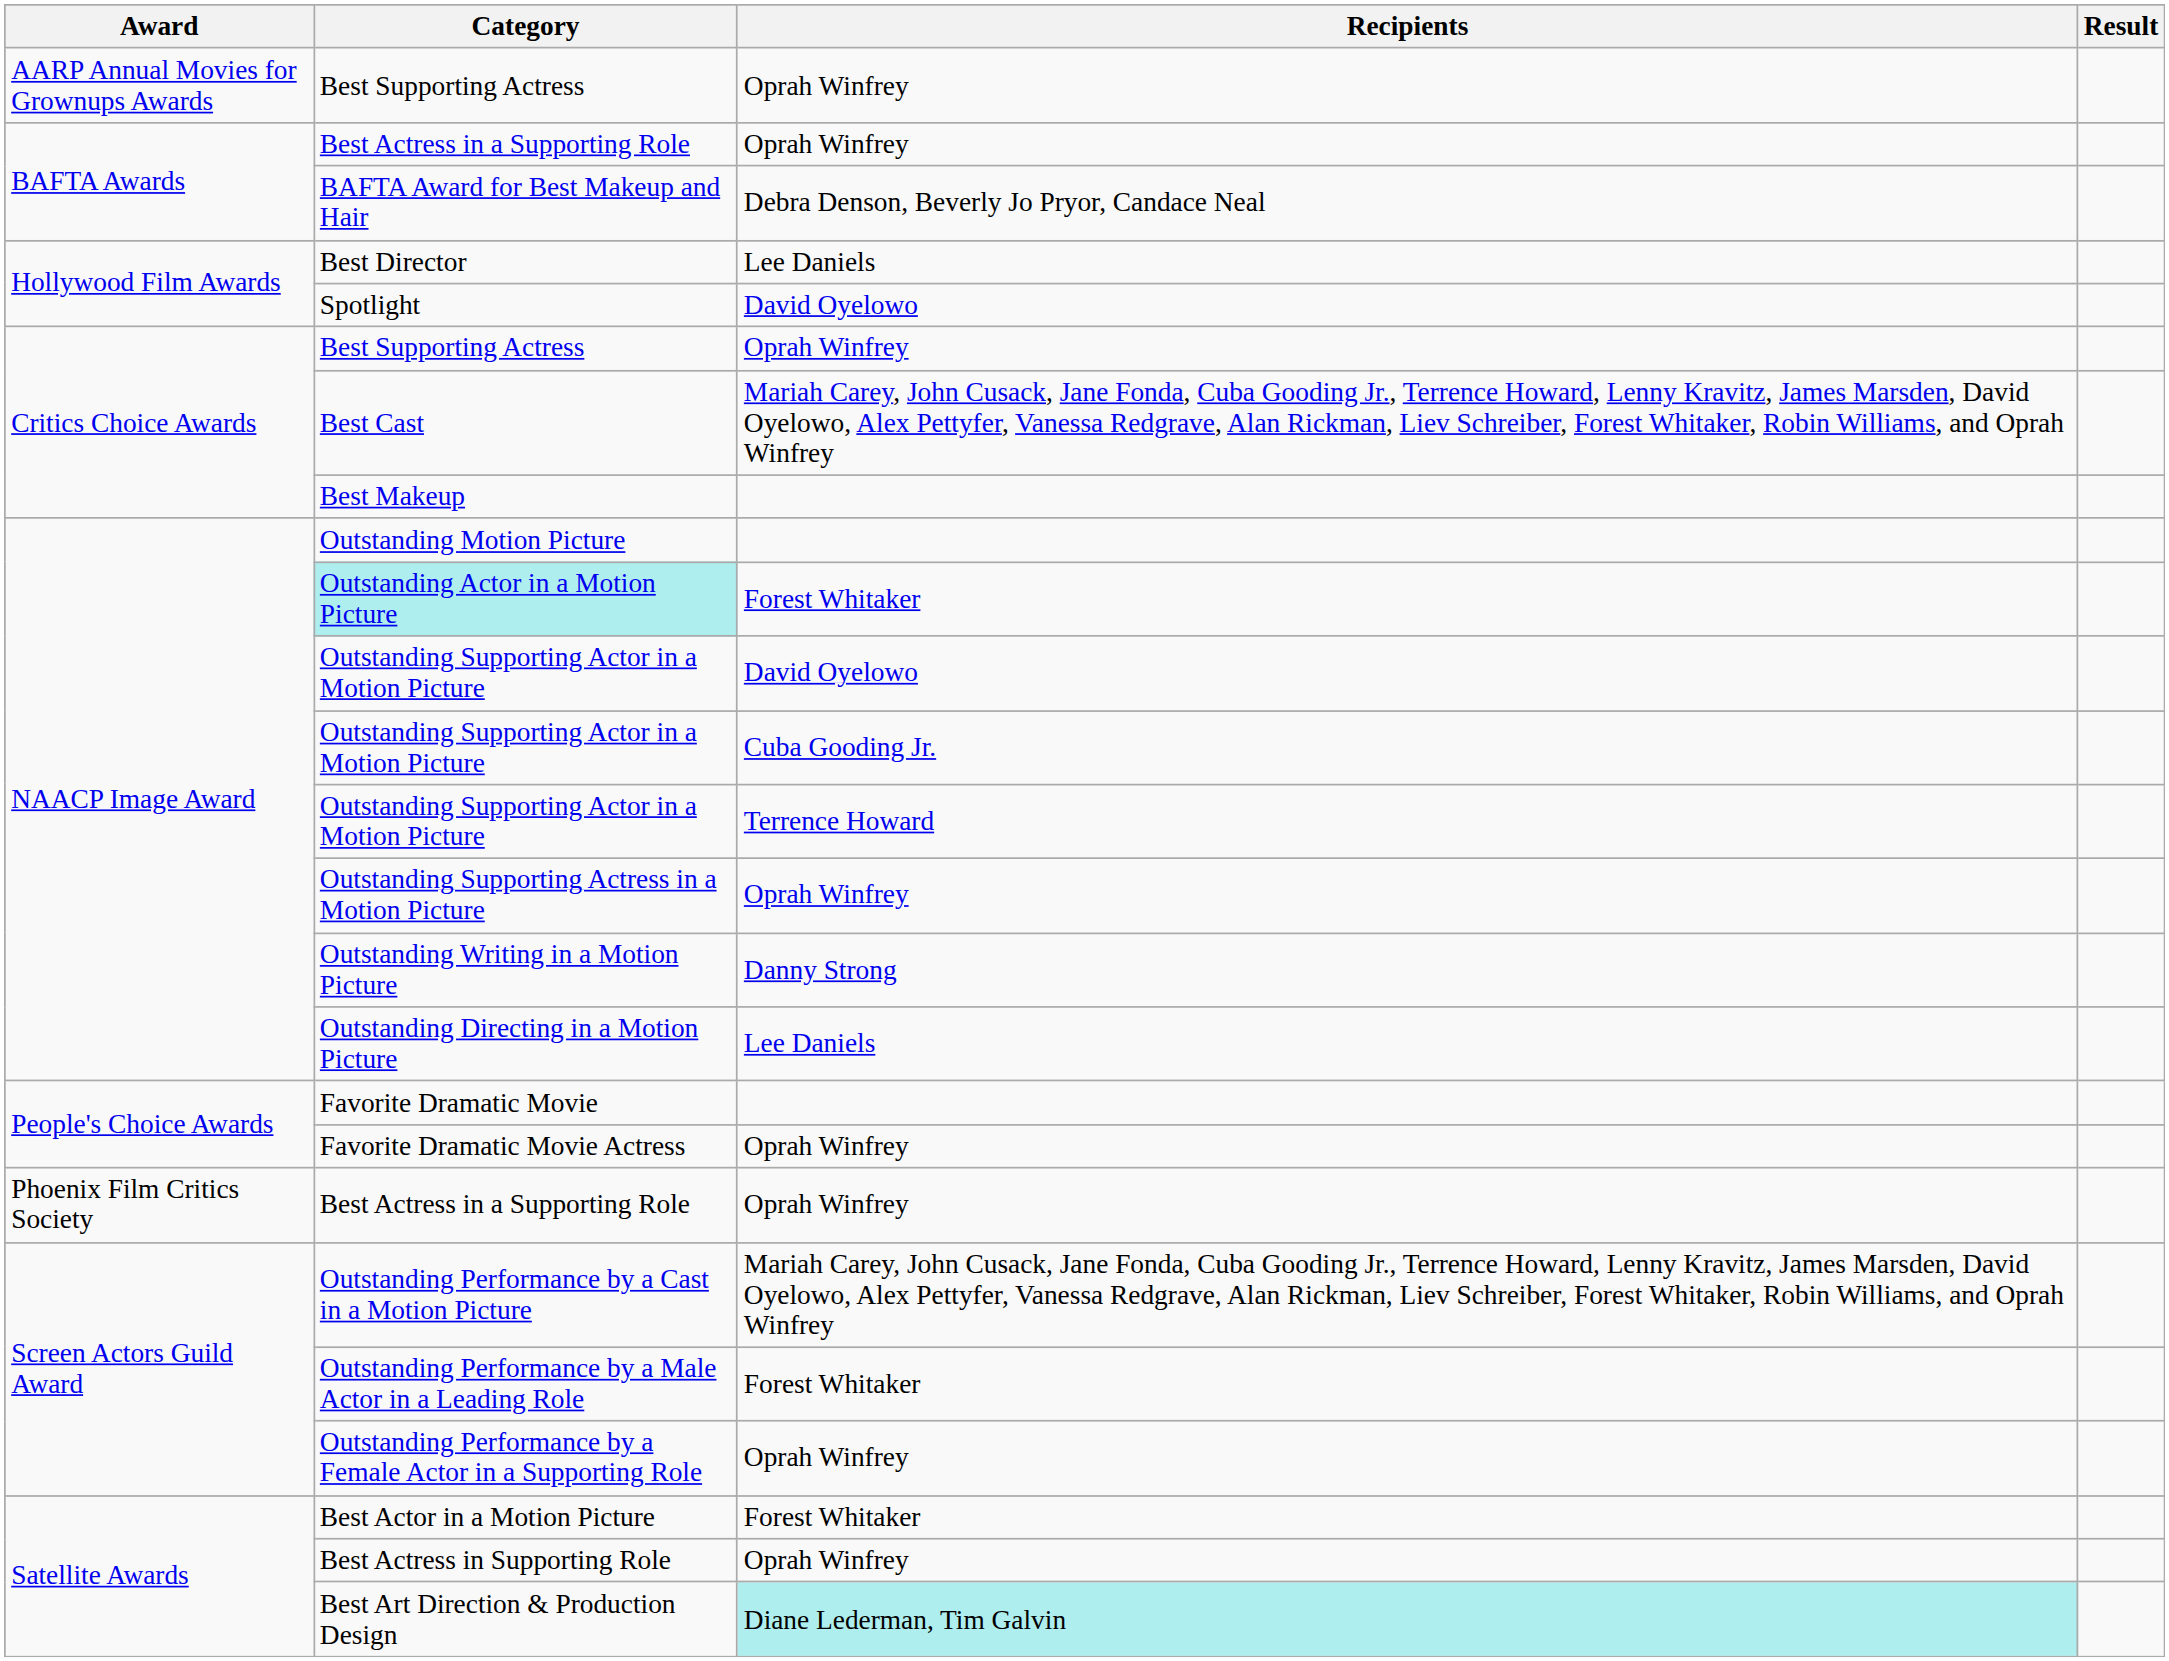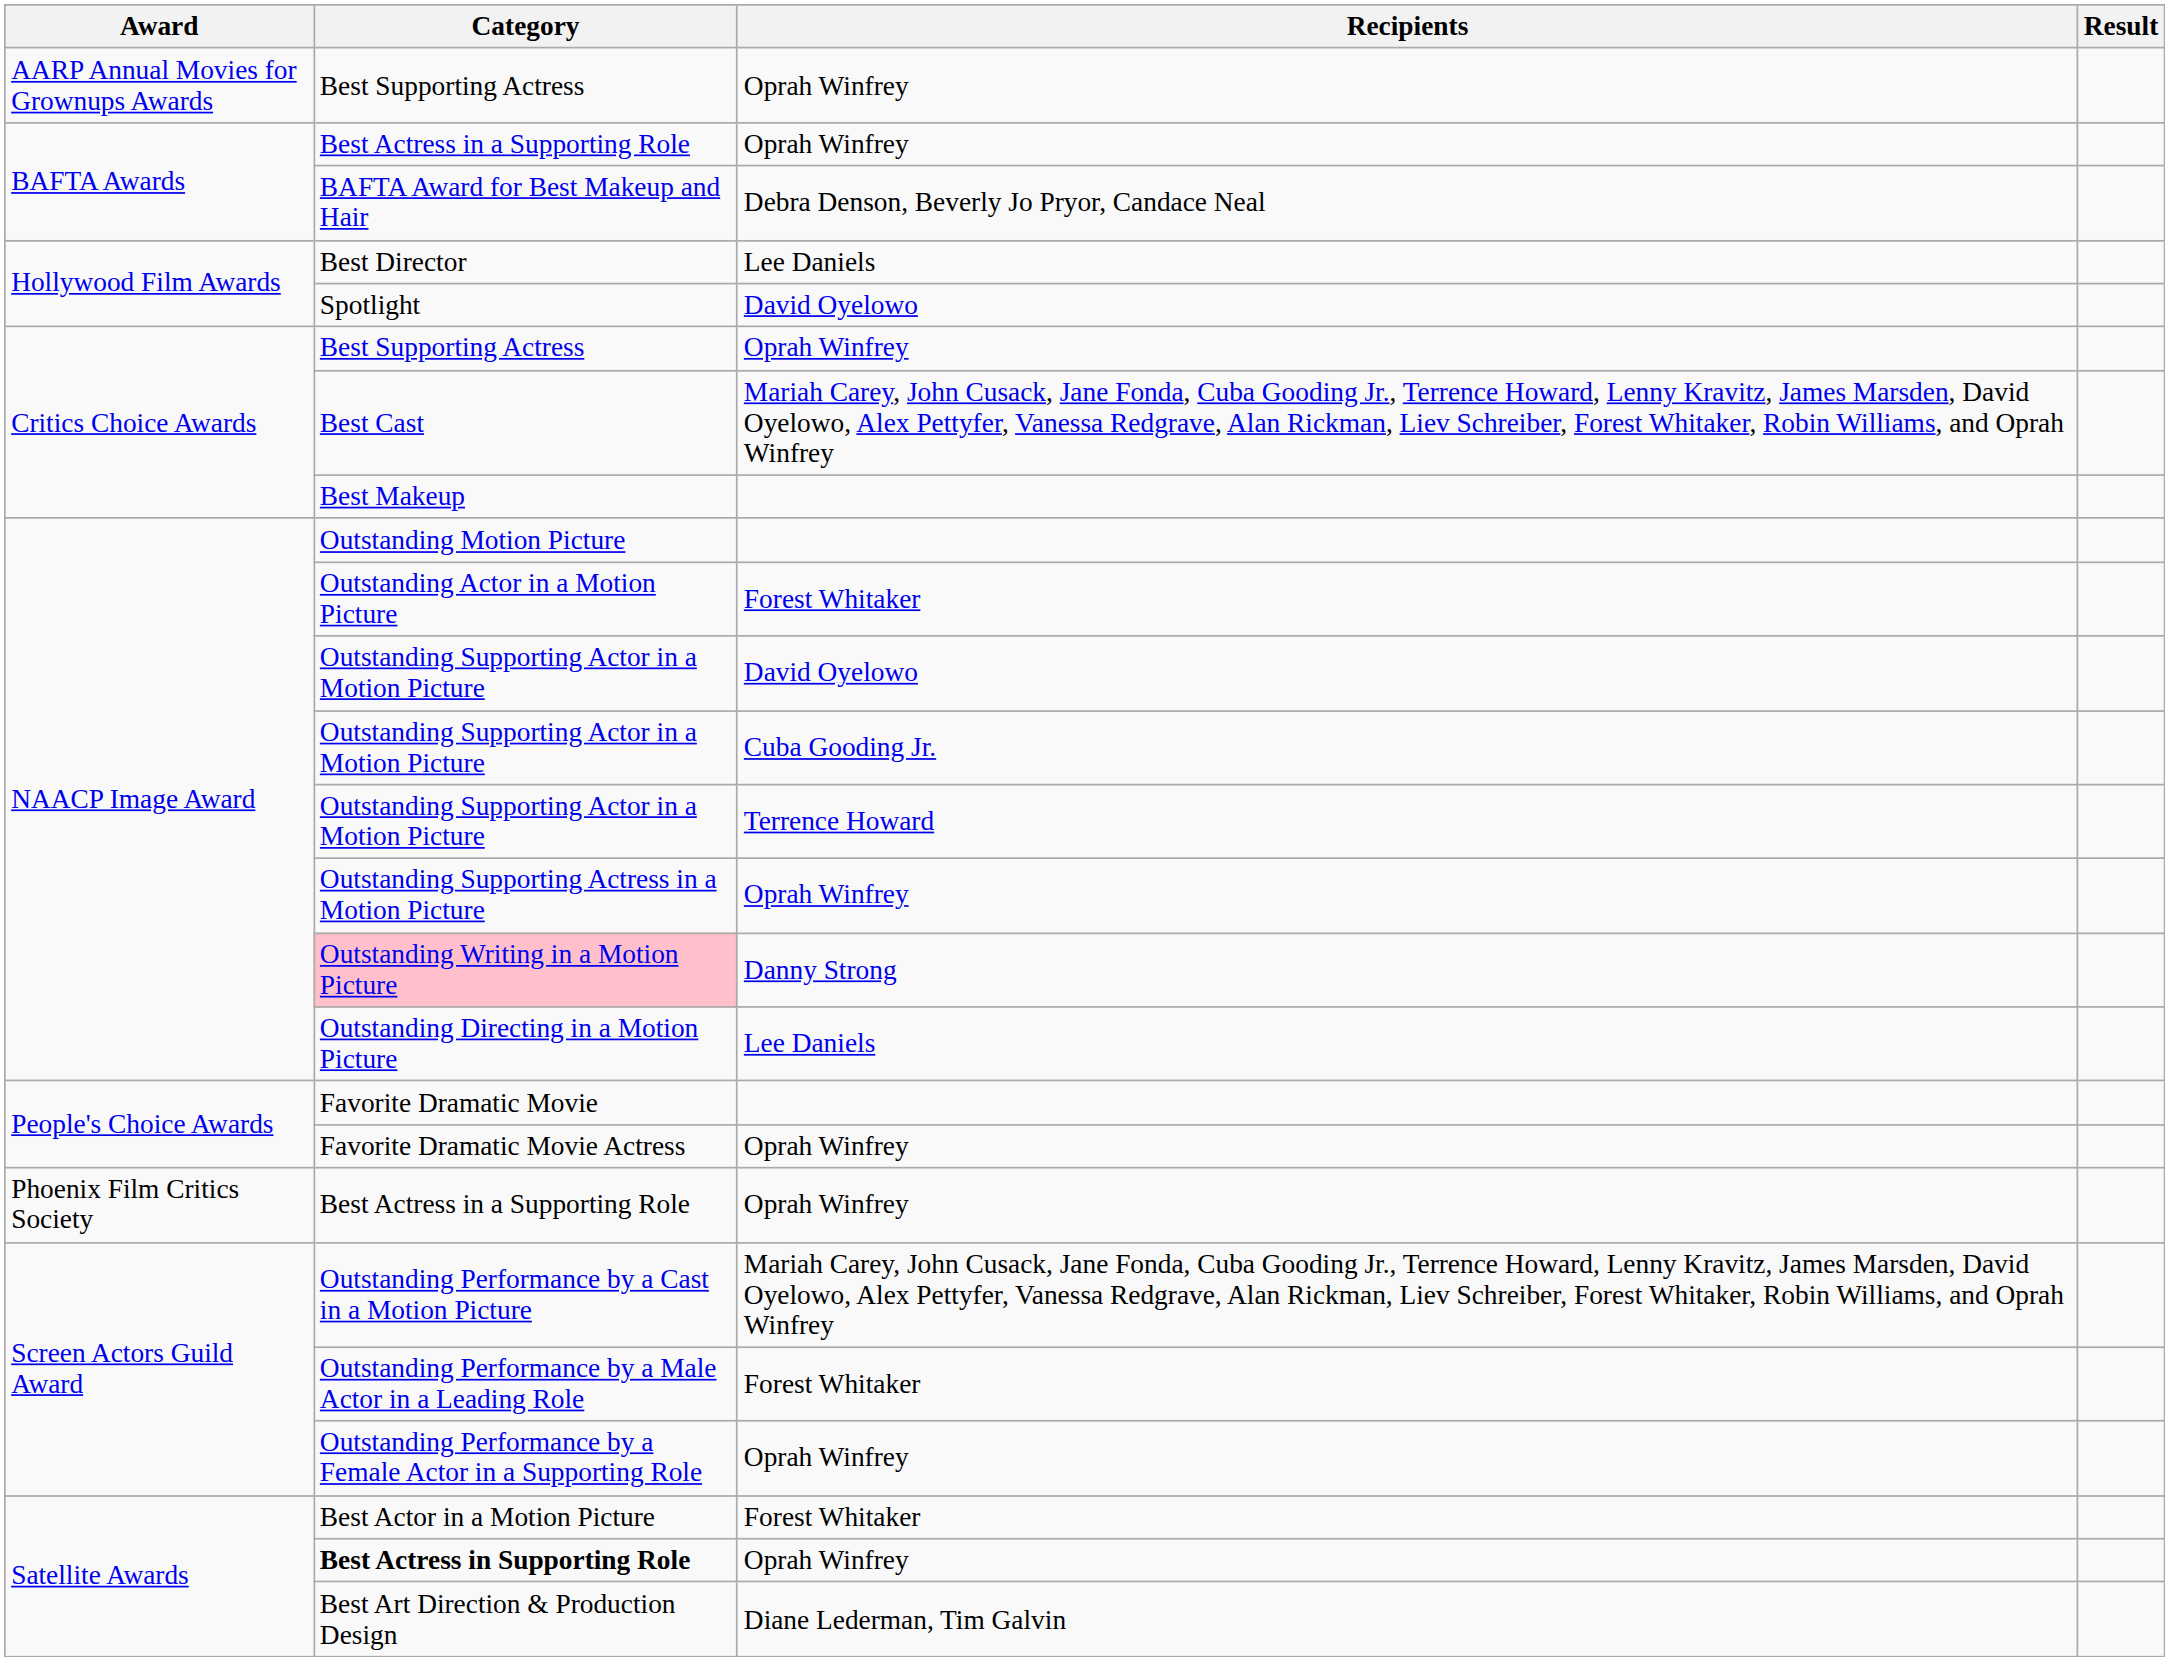(488, 598) paleturquoise background -> (488, 598) no background
(499, 969) no background -> (499, 969) pink background
(495, 1560) normal -> (505, 1560) bold
(905, 1618) paleturquoise background -> (905, 1618) no background
